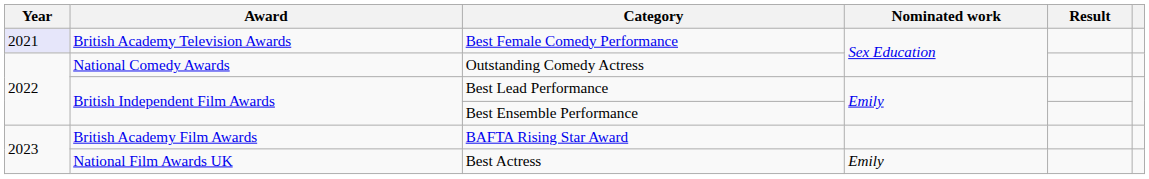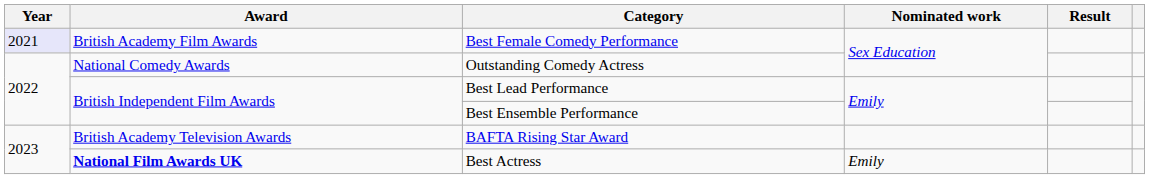(182, 40) British Academy Television Awards -> (165, 40) British Academy Film Awards
(165, 137) British Academy Film Awards -> (182, 137) British Academy Television Awards
(153, 161) normal -> (158, 161) bold
